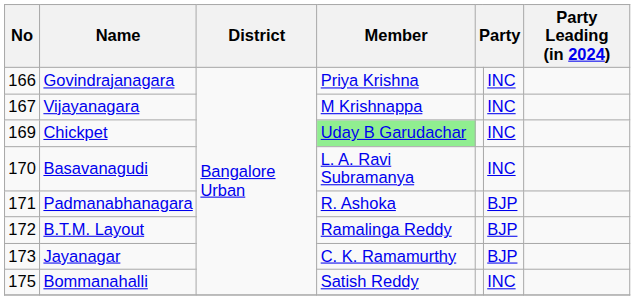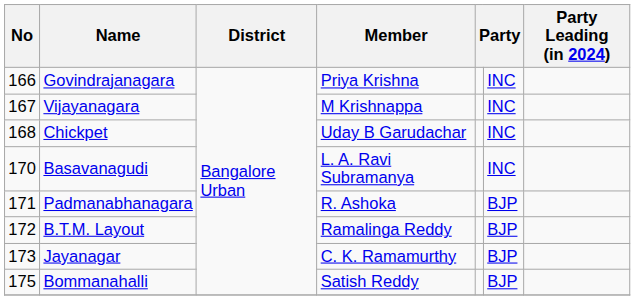(22, 133) 169 -> (22, 133) 168
(394, 133) lightgreen background -> (394, 133) no background
(501, 282) INC -> (502, 282) BJP
